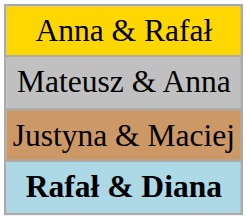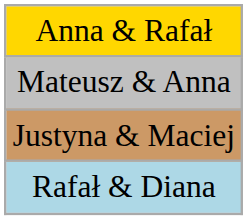(124, 186) bold -> (124, 186) normal
